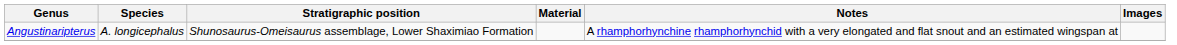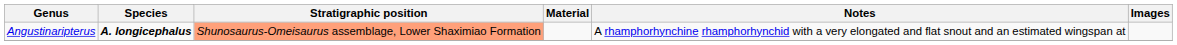(142, 31) normal -> (146, 31) bold
(361, 31) no background -> (369, 31) lightsalmon background
